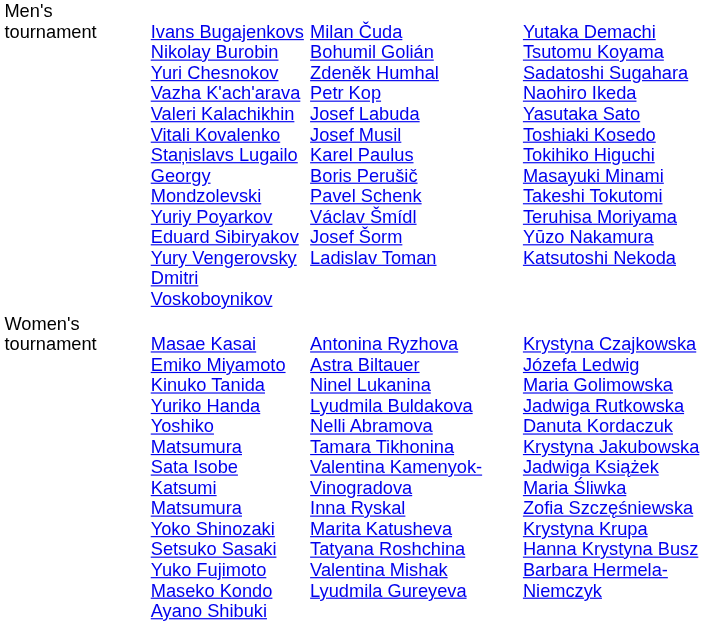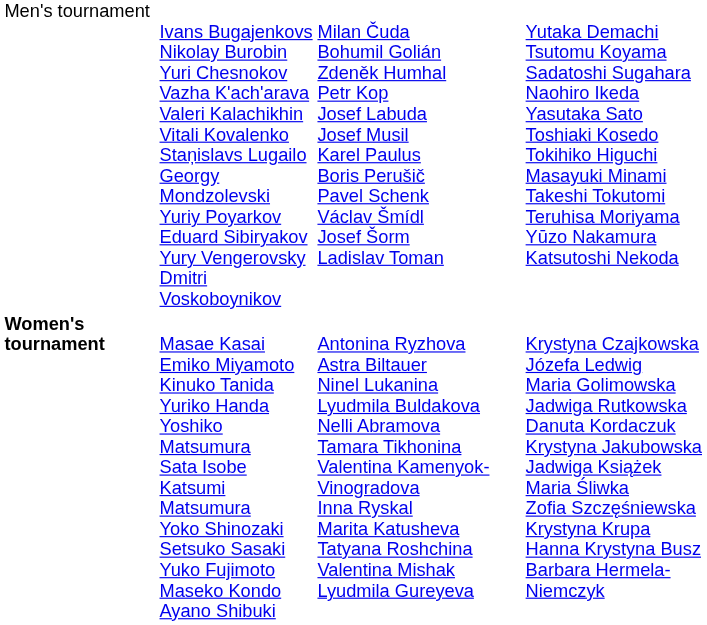(51, 334) normal -> (55, 334) bold
